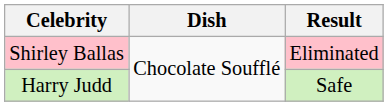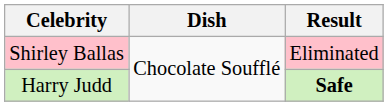(334, 85) normal -> (334, 85) bold
